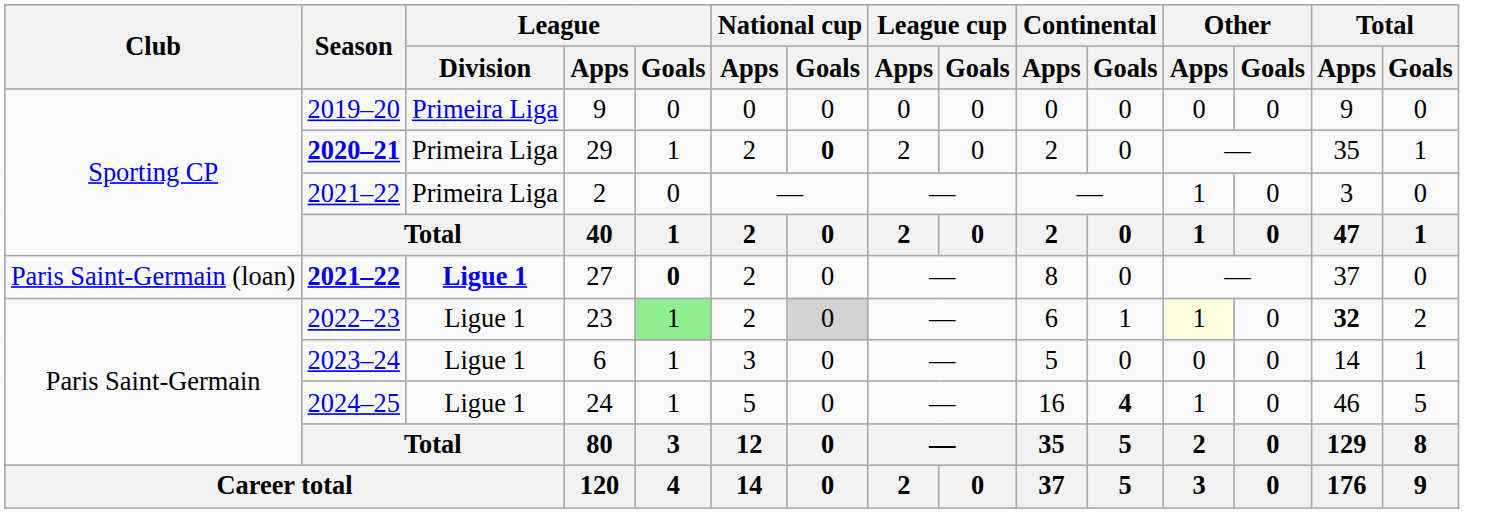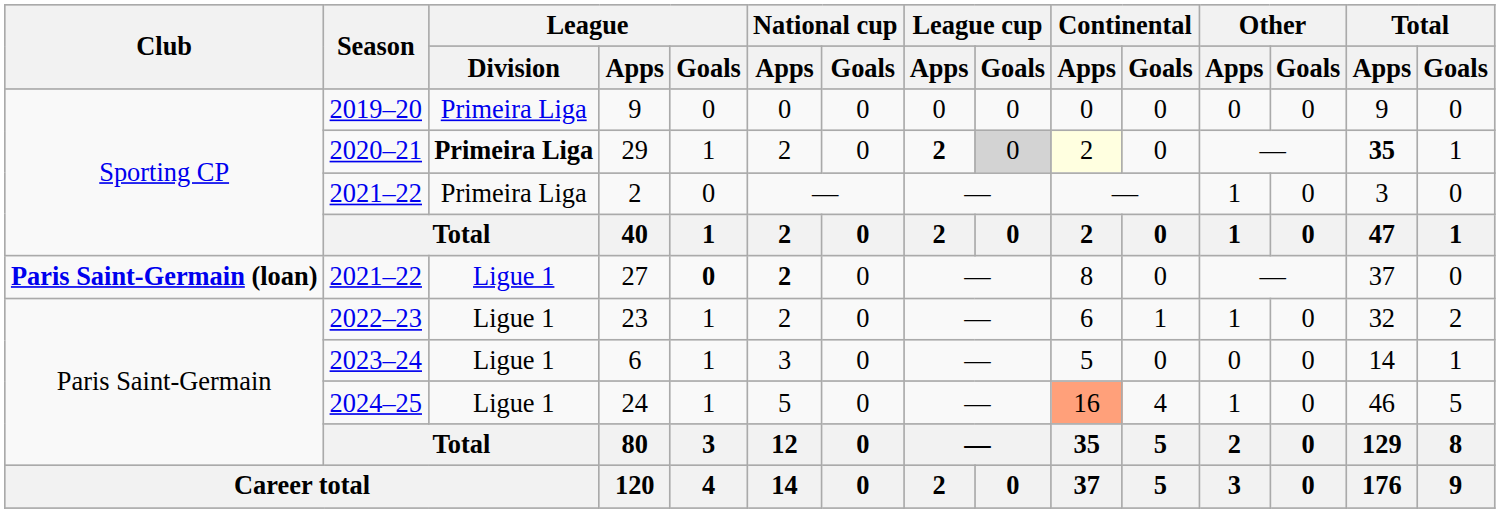(354, 151) bold -> (376, 151) normal
(485, 151) normal -> (514, 151) bold
(828, 151) bold -> (863, 151) normal
(904, 151) normal -> (939, 151) bold
(978, 151) no background -> (1013, 151) lightgrey background
(1051, 151) no background -> (1087, 151) lightyellow background
(1347, 151) normal -> (1382, 151) bold
(153, 276) normal -> (164, 276) bold
(354, 276) bold -> (376, 276) normal
(485, 276) bold -> (514, 276) normal
(749, 276) normal -> (785, 276) bold
(673, 318) lightgreen background -> (709, 318) no background
(828, 318) lightgrey background -> (863, 318) no background
(1199, 318) lightyellow background -> (1234, 318) no background
(1347, 318) bold -> (1382, 318) normal
(1051, 402) no background -> (1087, 402) lightsalmon background
(1125, 402) bold -> (1160, 402) normal
